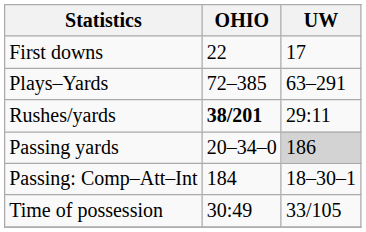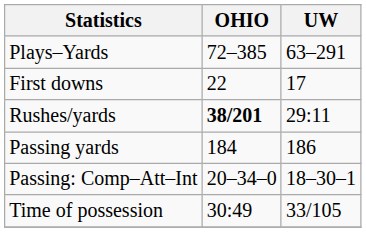rows swapped: (56, 52) <-> (59, 83)
(242, 147) 20–34–0 -> (222, 147) 184
(301, 147) lightgrey background -> (301, 147) no background
(222, 178) 184 -> (242, 178) 20–34–0
